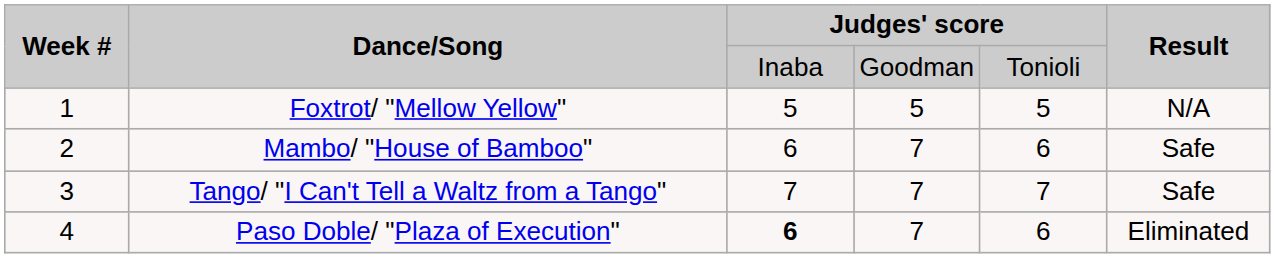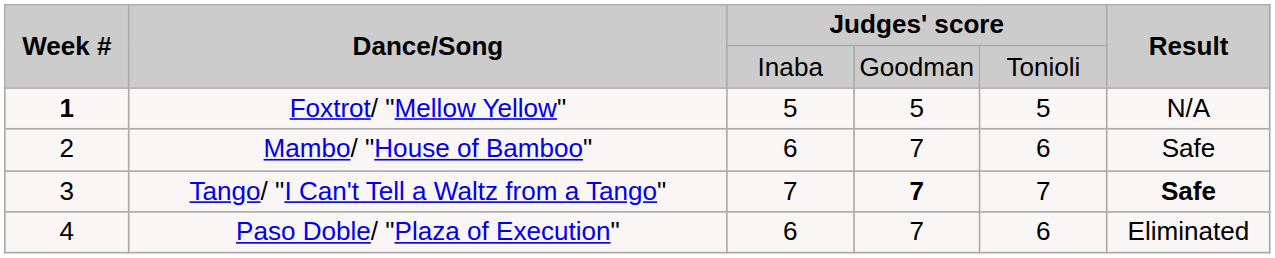(67, 107) normal -> (67, 107) bold
(917, 190) normal -> (917, 190) bold
(1188, 190) normal -> (1188, 190) bold
(790, 232) bold -> (790, 232) normal
